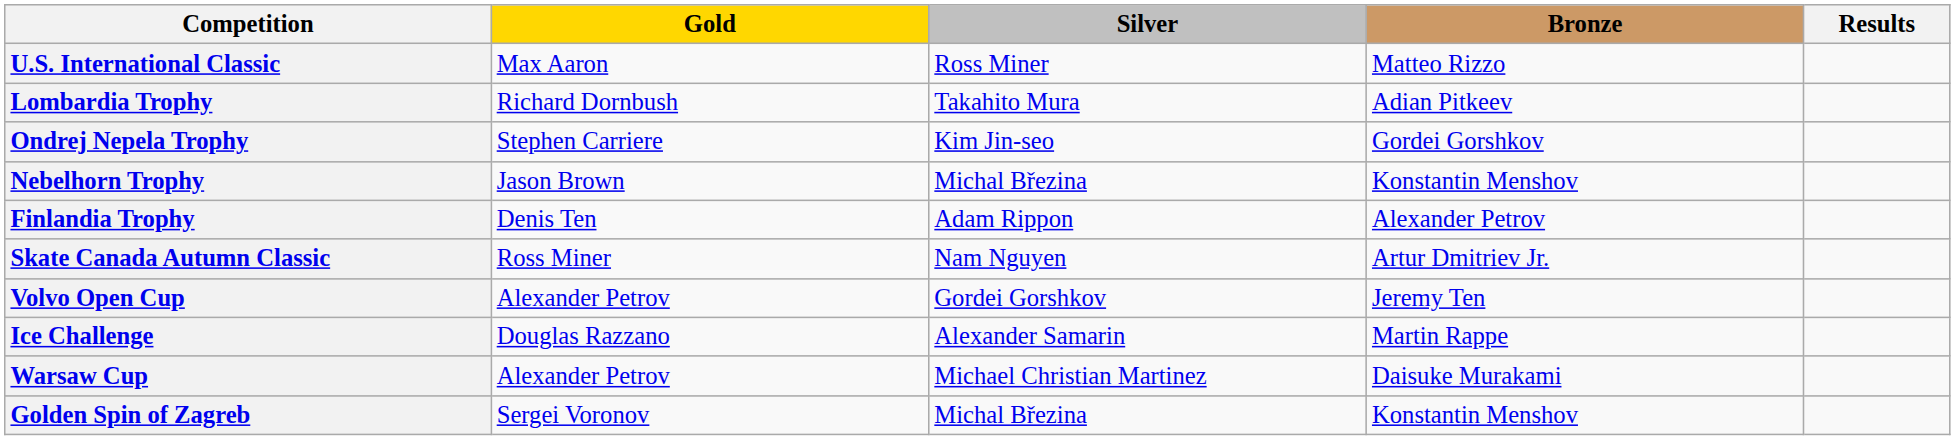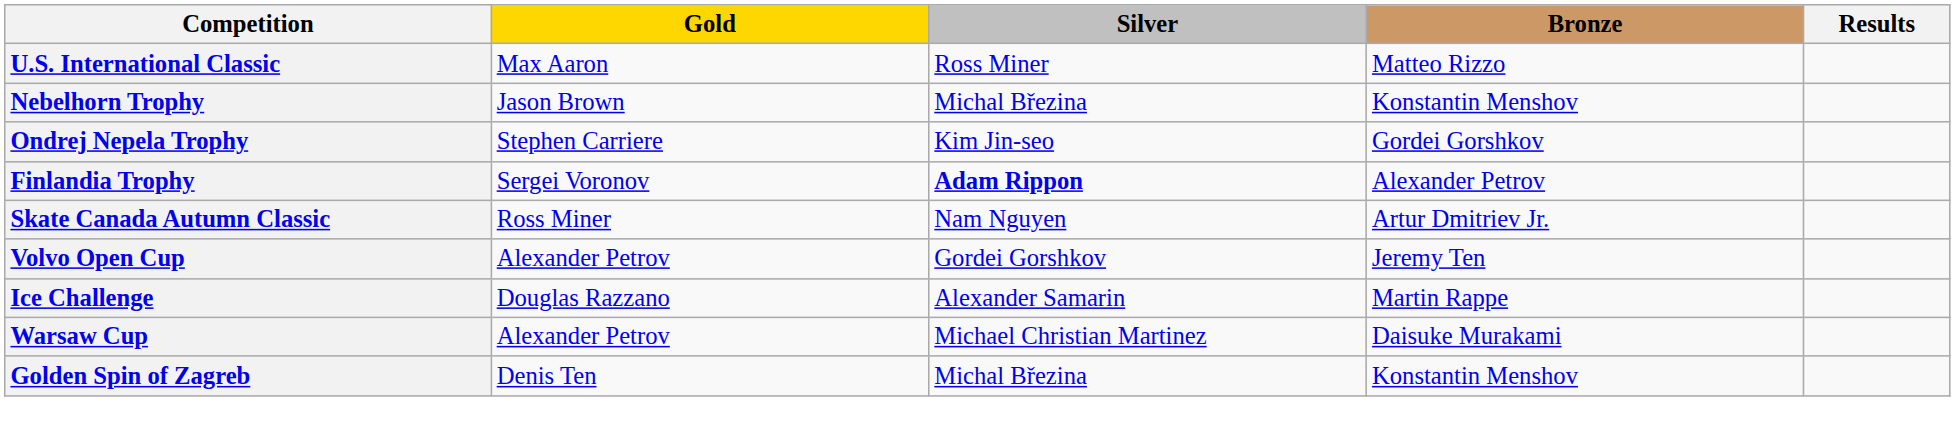- row: (111, 102)
rows swapped: (107, 180) <-> (129, 141)
(547, 219) Denis Ten -> (573, 180) Sergei Voronov
(1004, 219) normal -> (1009, 180) bold
(573, 414) Sergei Voronov -> (547, 375) Denis Ten
